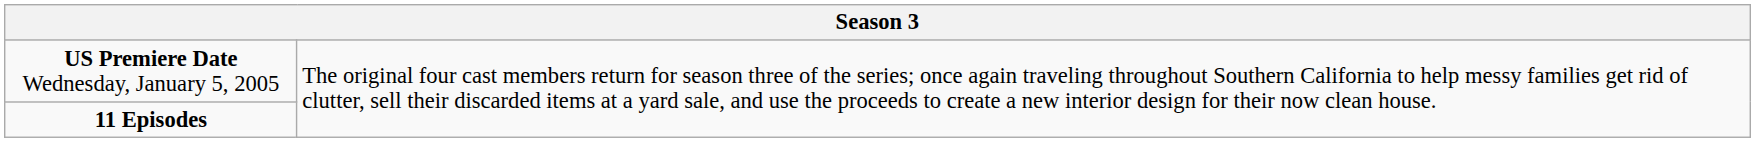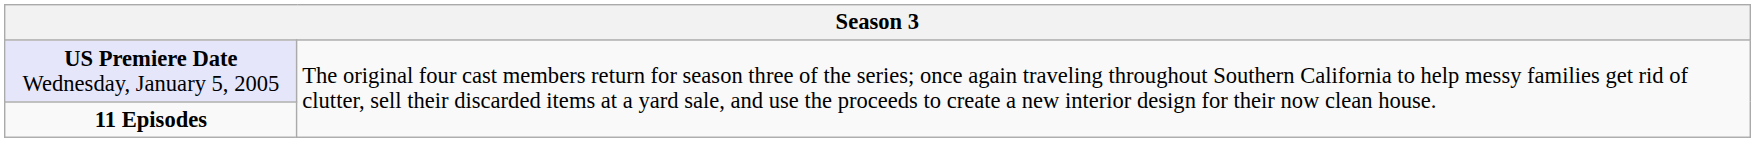(151, 70) no background -> (151, 70) lavender background
